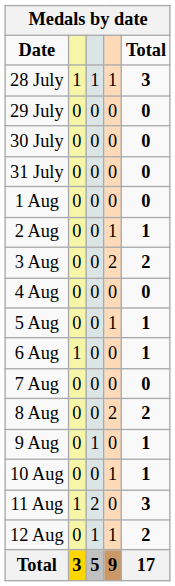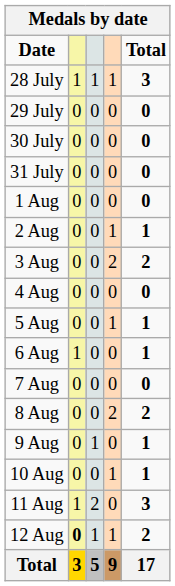(77, 534) normal -> (77, 534) bold
